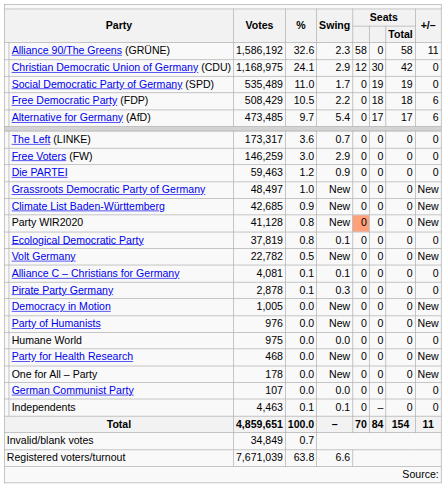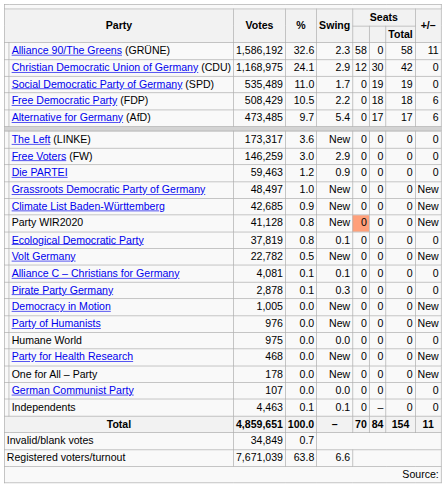(343, 139) 0.7 -> (340, 139) New
